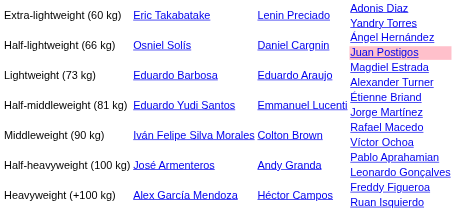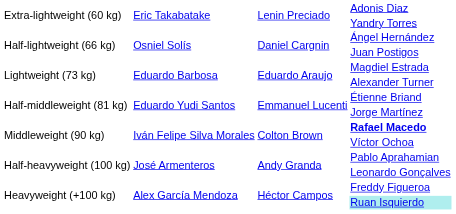(384, 53) pink background -> (384, 53) no background
(387, 128) normal -> (388, 128) bold
(387, 202) no background -> (387, 202) paleturquoise background
